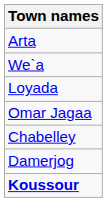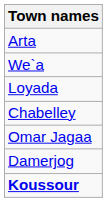(50, 112) Omar Jagaa -> (42, 112) Chabelley
(42, 137) Chabelley -> (50, 137) Omar Jagaa
